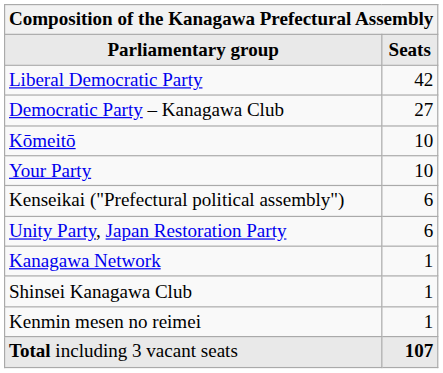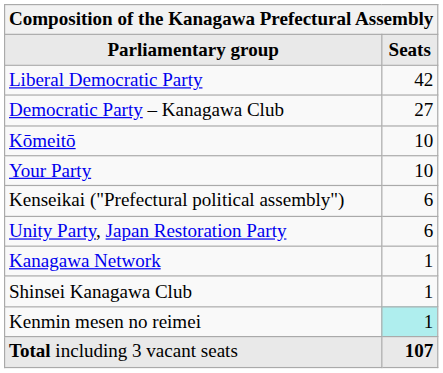(429, 321) no background -> (429, 321) paleturquoise background
